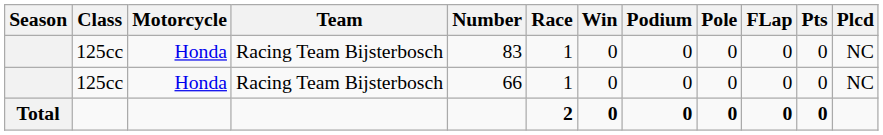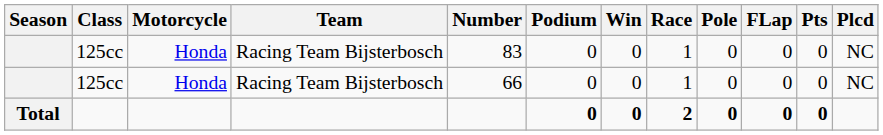columns swapped: (552, 20) <-> (659, 20)
